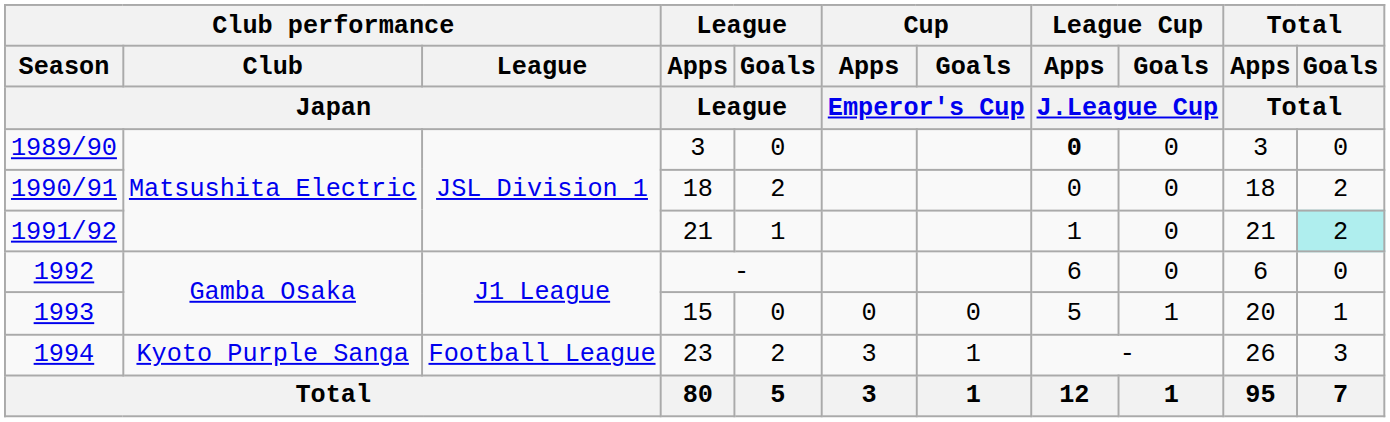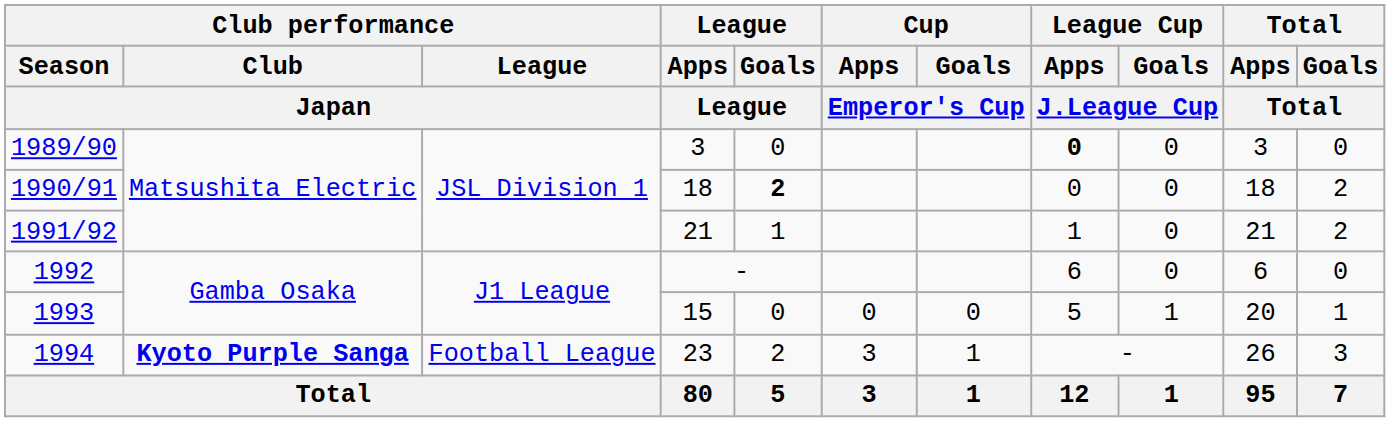(778, 190) normal -> (778, 190) bold
(1341, 231) paleturquoise background -> (1341, 231) no background
(273, 354) normal -> (273, 354) bold
